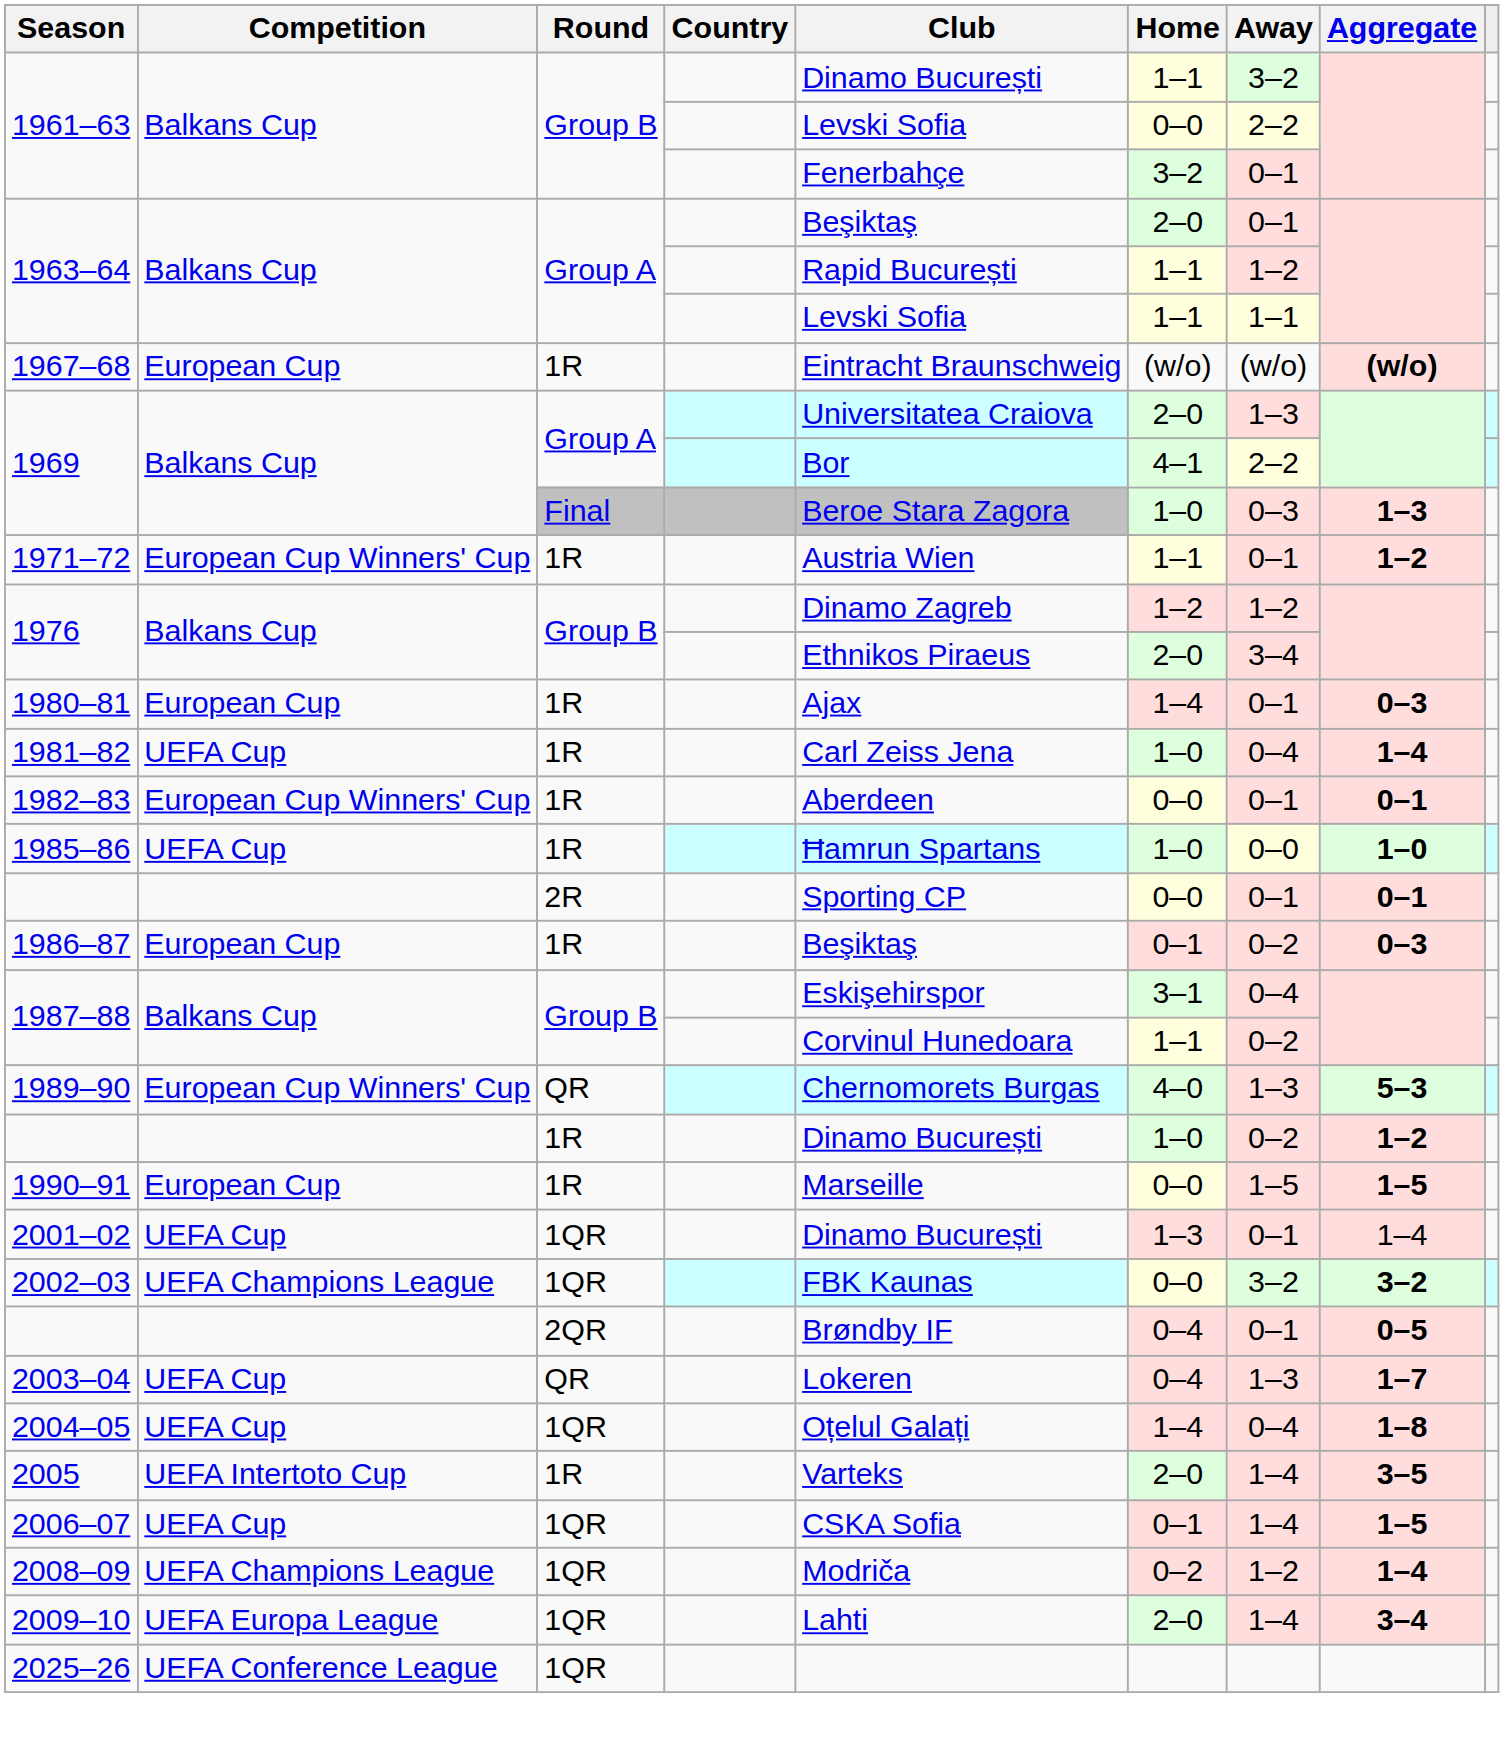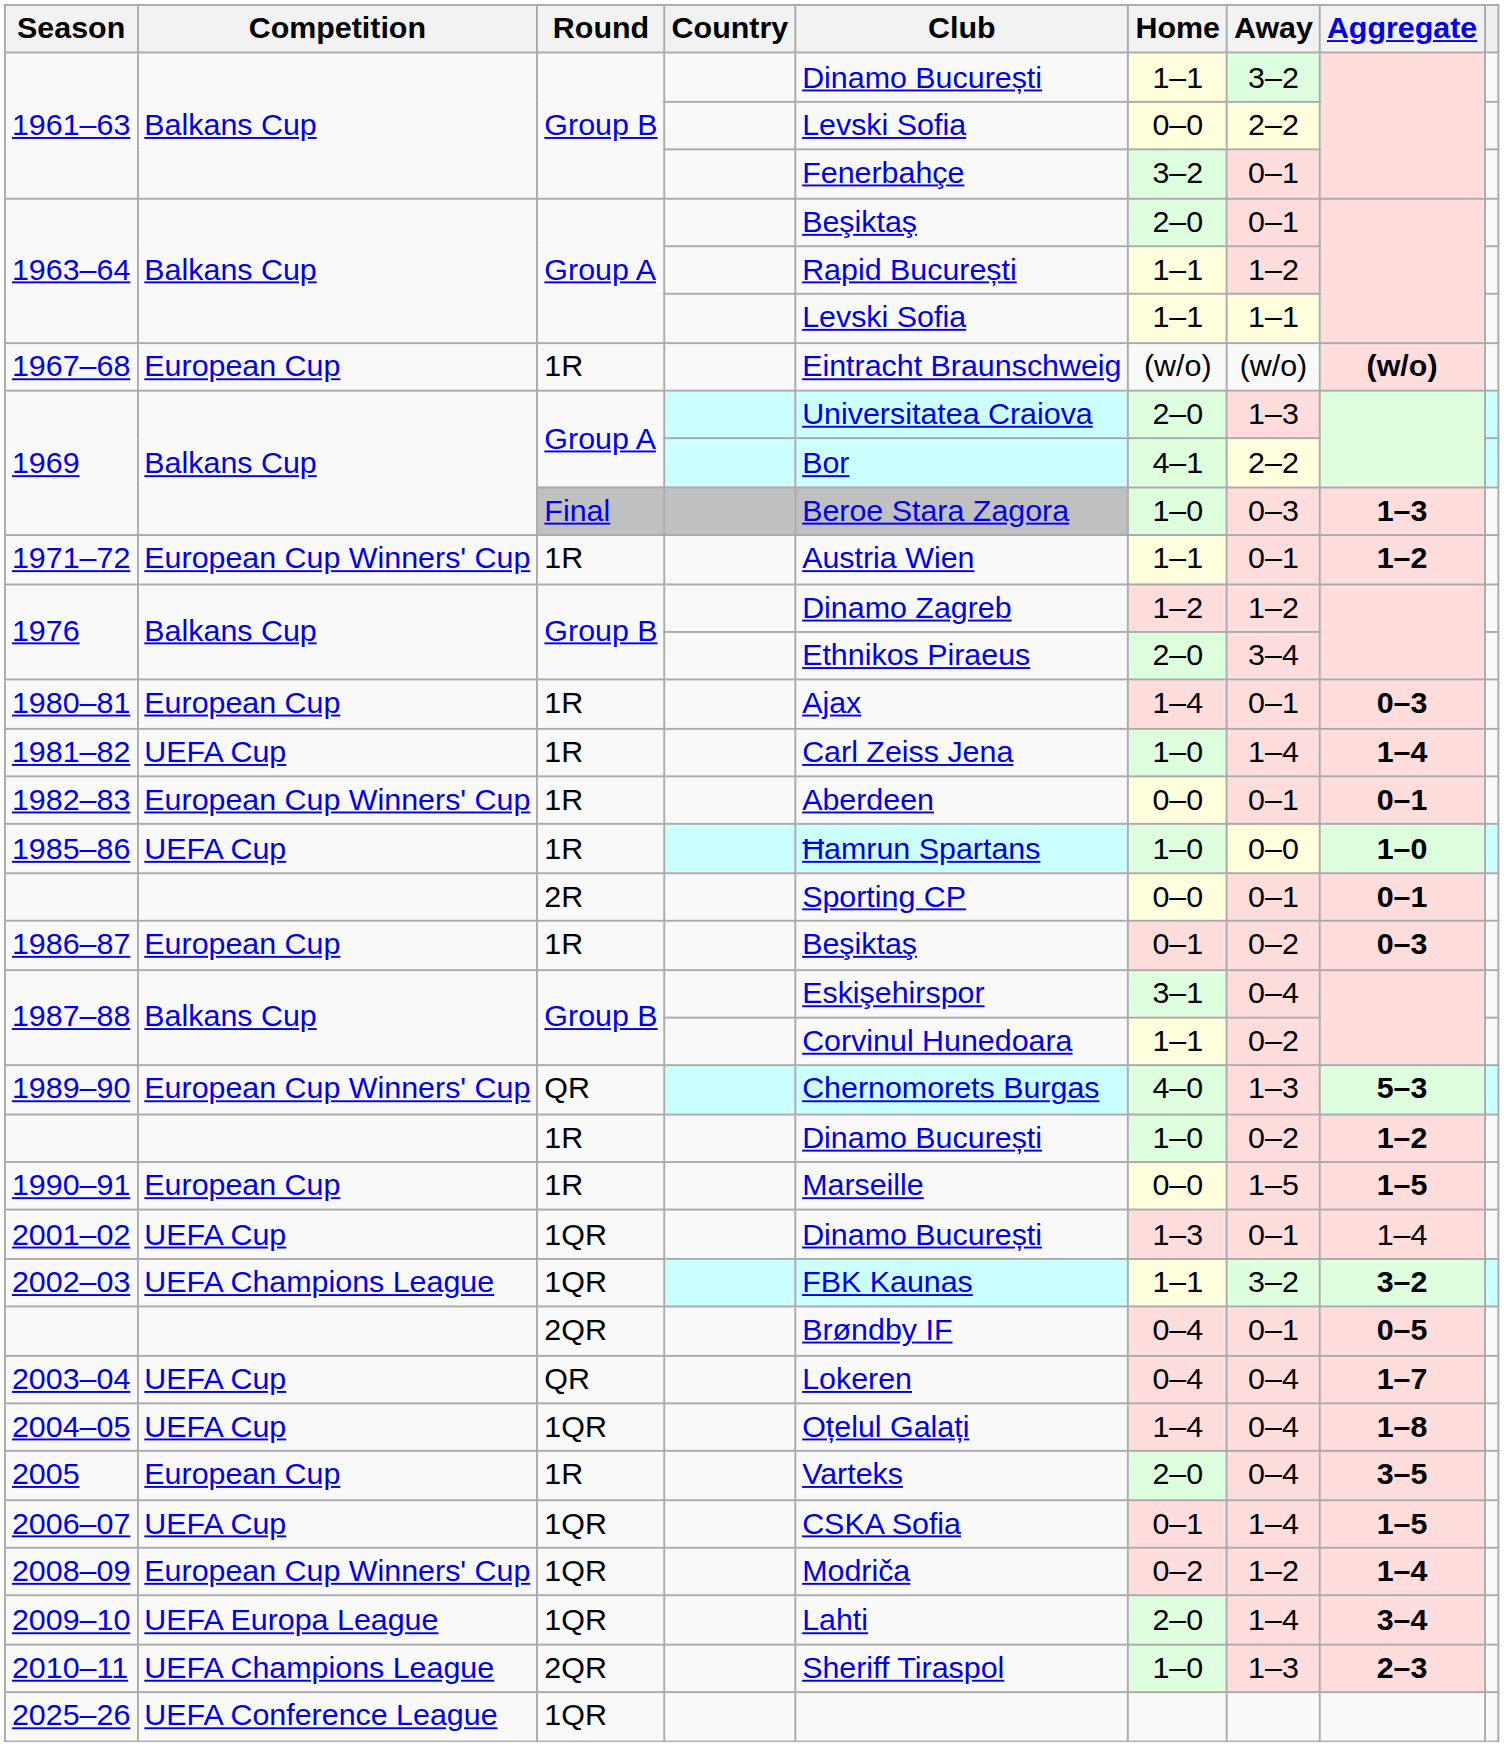(1273, 751) 0–4 -> (1273, 751) 1–4
(1178, 1282) 0–0 -> (1178, 1282) 1–1
(1273, 1378) 1–3 -> (1273, 1378) 0–4
(275, 1474) UEFA Intertoto Cup -> (242, 1474) European Cup
(1273, 1474) 1–4 -> (1273, 1474) 0–4
(319, 1571) UEFA Champions League -> (337, 1571) European Cup Winners' Cup
+ row: (70, 1667)
